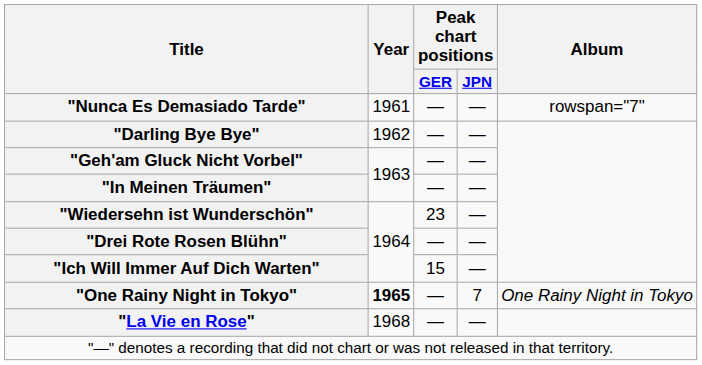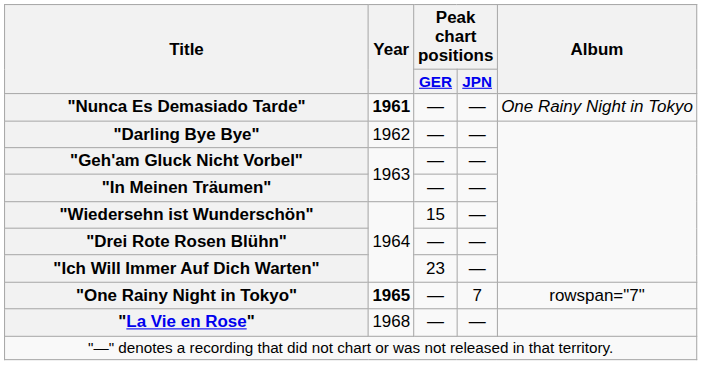(391, 107) normal -> (391, 107) bold
(597, 107) rowspan="7" -> (597, 107) One Rainy Night in Tokyo
(436, 214) 23 -> (436, 214) 15
(436, 268) 15 -> (436, 268) 23
(597, 295) One Rainy Night in Tokyo -> (597, 295) rowspan="7"
